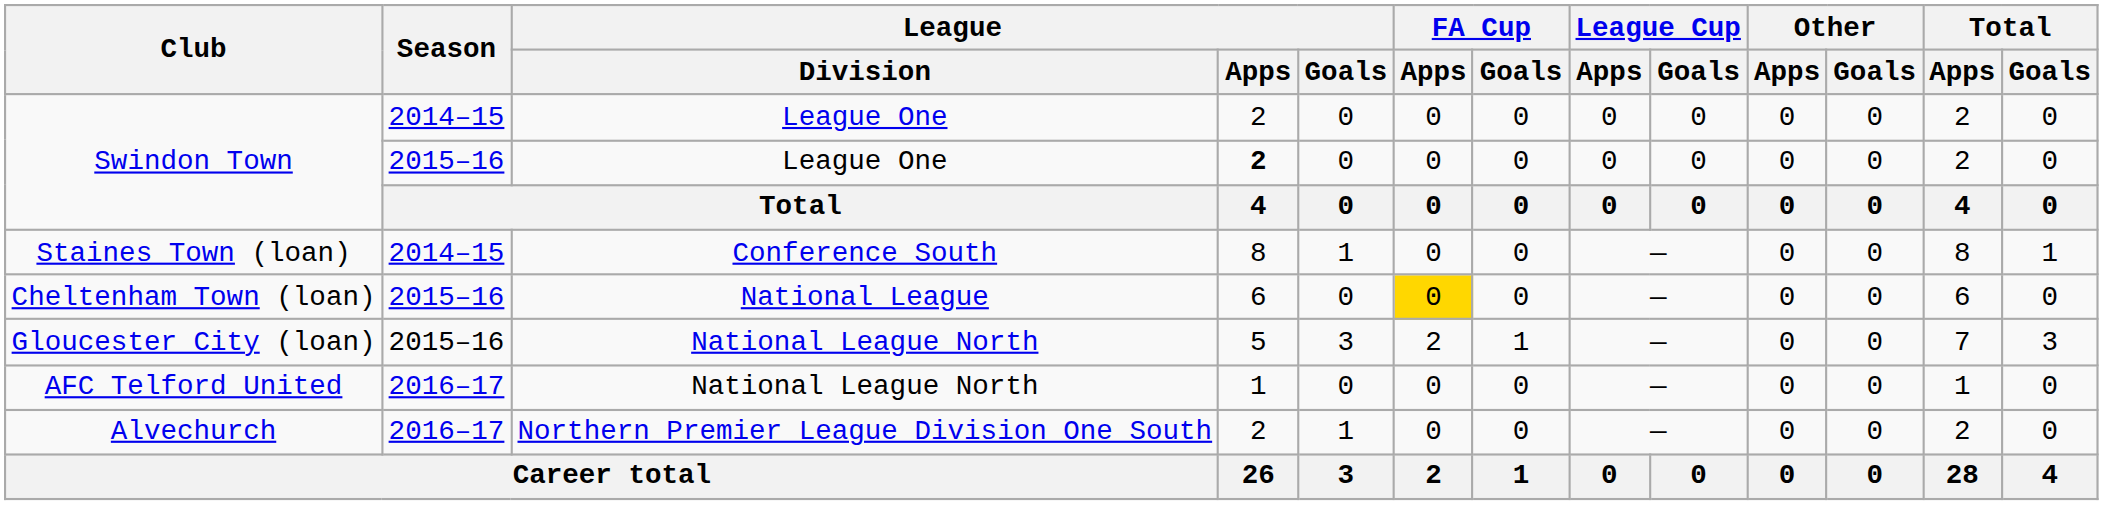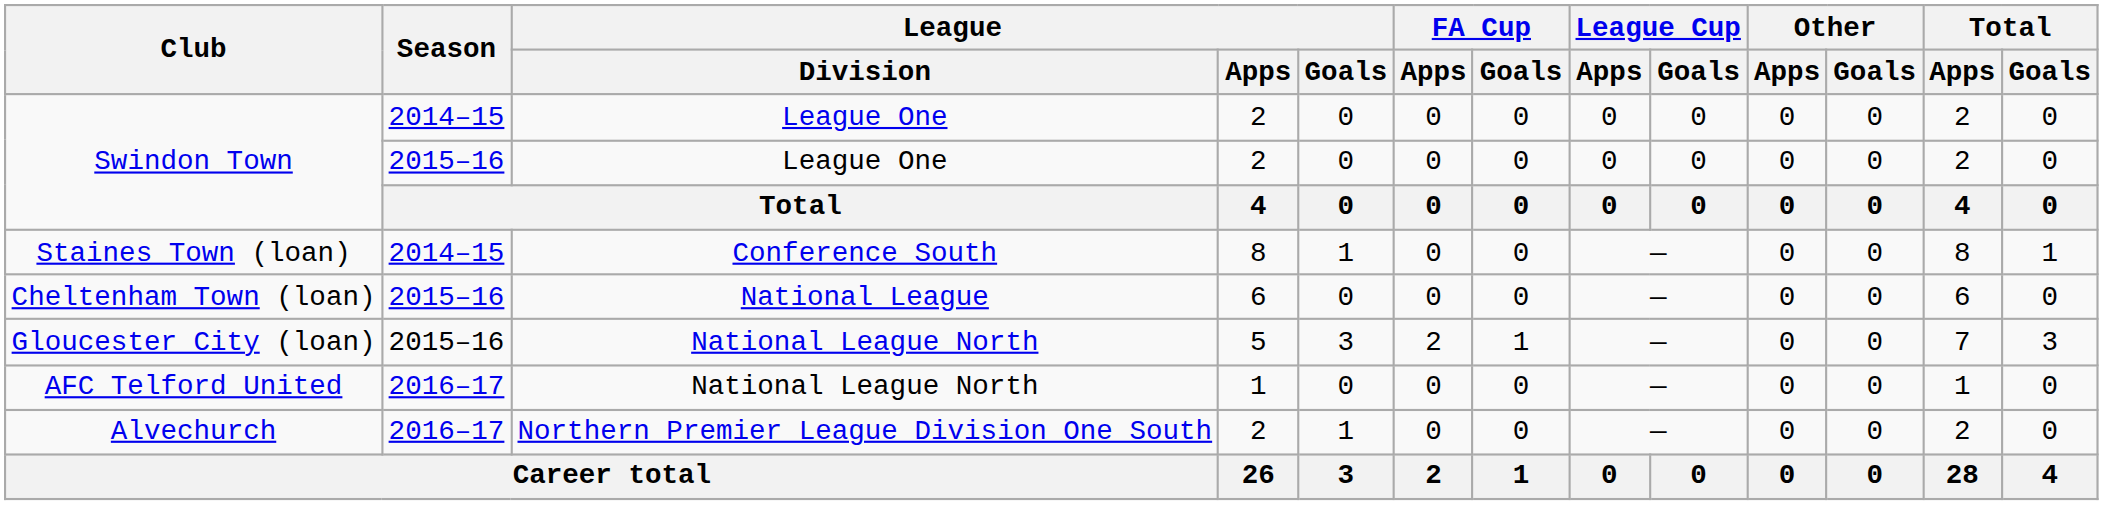(1258, 162) bold -> (1258, 162) normal
(1433, 297) gold background -> (1433, 297) no background
